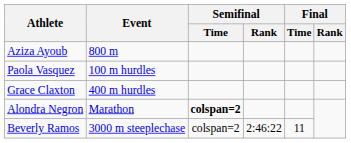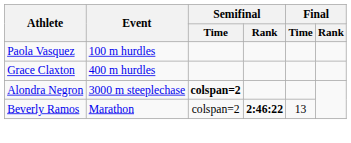- row: (37, 51)
(111, 109) Marathon -> (137, 90) 3000 m steeplechase
(137, 128) 3000 m steeplechase -> (111, 109) Marathon
(264, 128) normal -> (265, 109) bold
(299, 128) 11 -> (301, 109) 13
